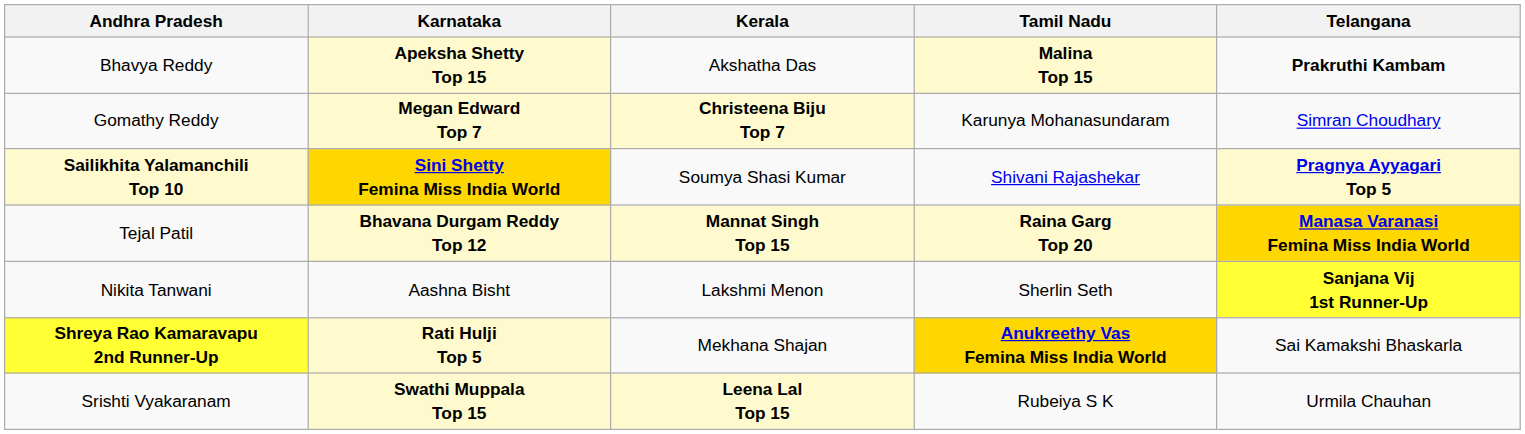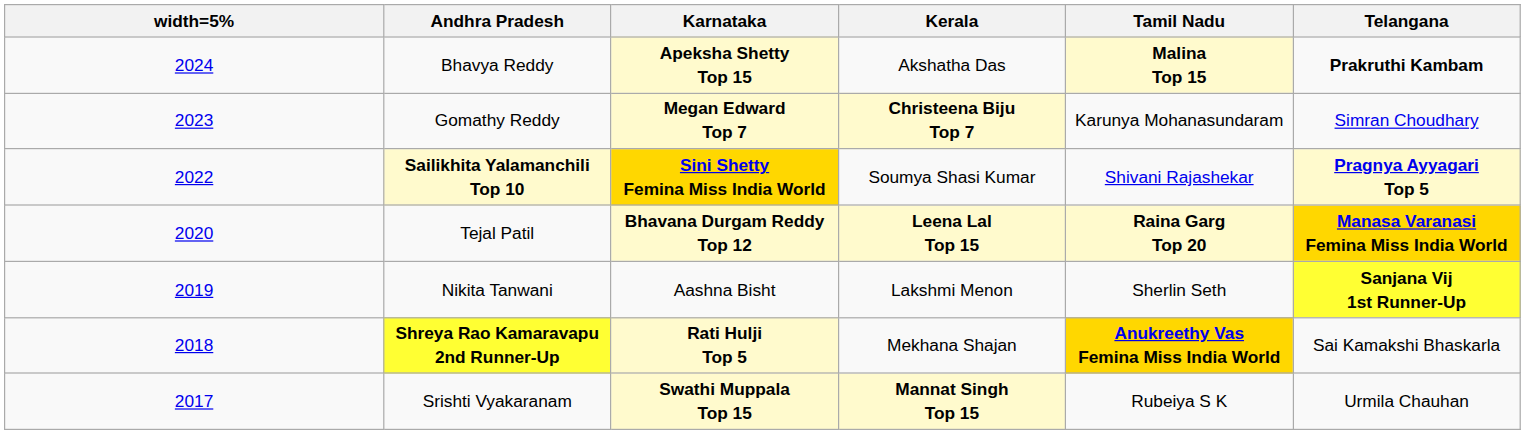+ column: (194, 21)
(762, 233) Mannat Singh Top 15 -> (952, 233) Leena Lal Top 15
(762, 402) Leena Lal Top 15 -> (952, 402) Mannat Singh Top 15
